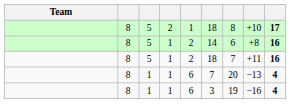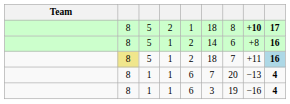(254, 28) normal -> (254, 28) bold
(128, 59) no background -> (128, 59) khaki background
(275, 59) no background -> (275, 59) lightblue background
